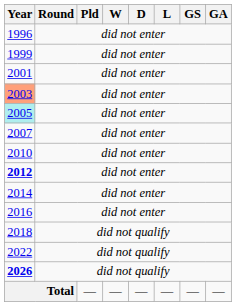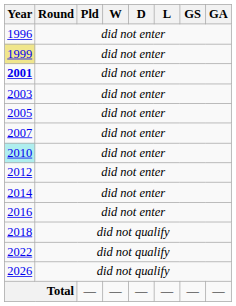(20, 53) no background -> (20, 53) khaki background
(20, 73) normal -> (20, 73) bold
(20, 93) lightsalmon background -> (20, 93) no background
(20, 113) paleturquoise background -> (20, 113) no background
(20, 152) no background -> (20, 152) paleturquoise background
(20, 172) bold -> (20, 172) normal
(20, 271) bold -> (20, 271) normal
